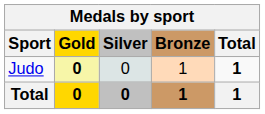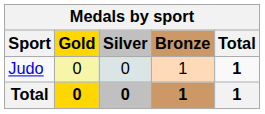(77, 69) bold -> (77, 69) normal
